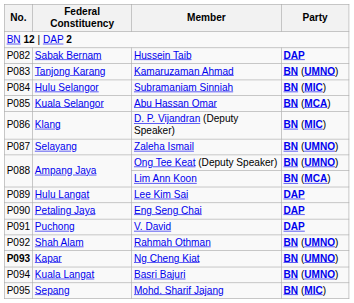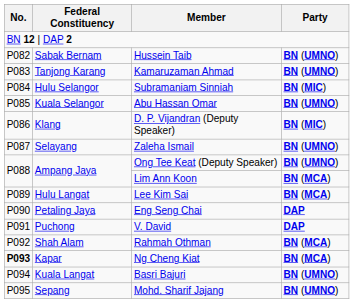(294, 55) DAP -> (311, 55) BN (UMNO)
(307, 103) BN (MCA) -> (311, 103) BN (UMNO)
(294, 195) DAP -> (307, 195) BN (MCA)
(311, 242) BN (UMNO) -> (307, 242) BN (MCA)
(311, 258) BN (UMNO) -> (307, 258) BN (MCA)
(305, 290) BN (MIC) -> (311, 290) BN (UMNO)
